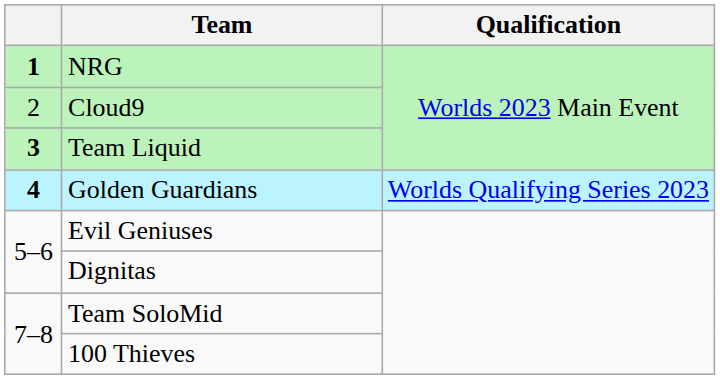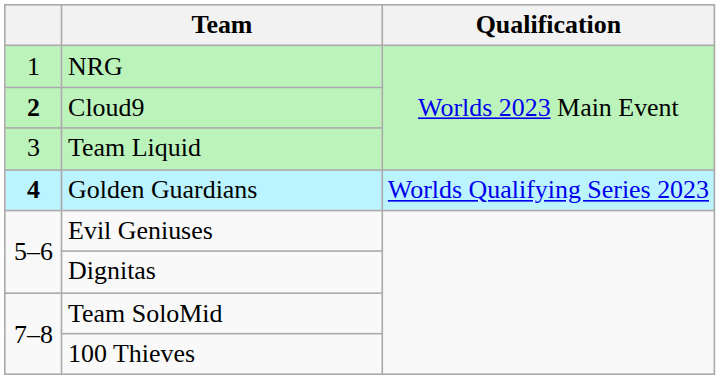(33, 66) bold -> (33, 66) normal
(33, 107) normal -> (33, 107) bold
(33, 148) bold -> (33, 148) normal
